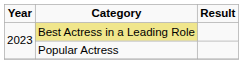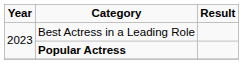(116, 31) khaki background -> (116, 31) no background
(78, 50) normal -> (82, 50) bold
